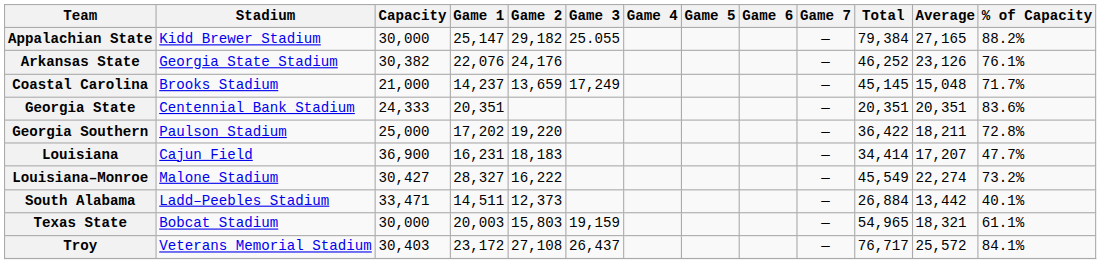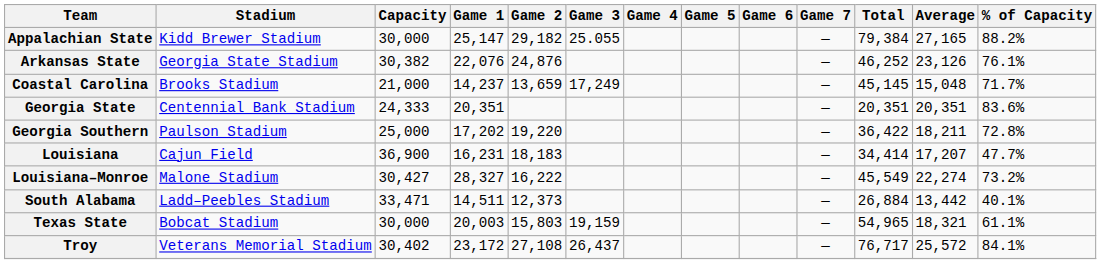(537, 62) 24,176 -> (537, 62) 24,876
(404, 247) 30,403 -> (404, 247) 30,402
